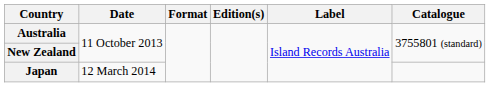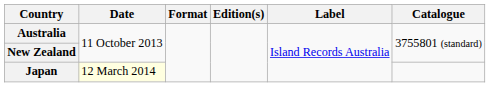(119, 71) no background -> (119, 71) lightyellow background
